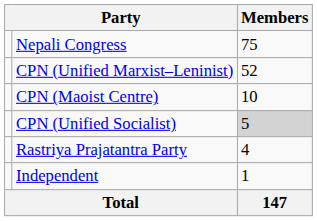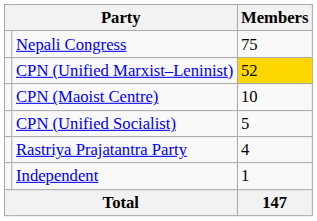(249, 70) no background -> (249, 70) gold background
(245, 123) lightgrey background -> (245, 123) no background
